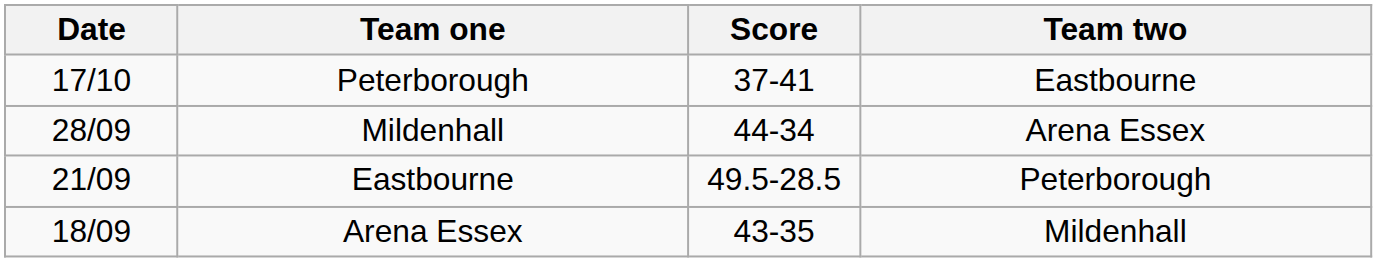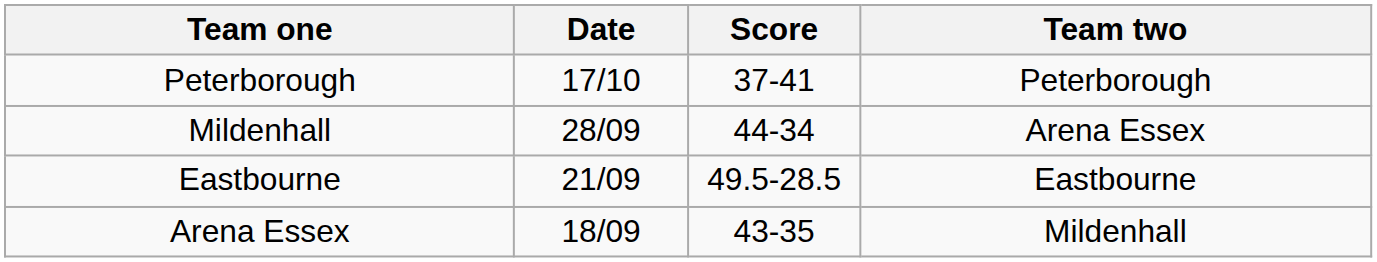columns swapped: (91, 29) <-> (433, 29)
(1115, 79) Eastbourne -> (1115, 79) Peterborough
(1115, 180) Peterborough -> (1115, 180) Eastbourne
